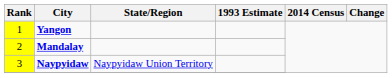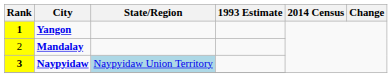(19, 30) normal -> (19, 30) bold
(19, 64) normal -> (19, 64) bold
(153, 64) no background -> (153, 64) lightblue background
